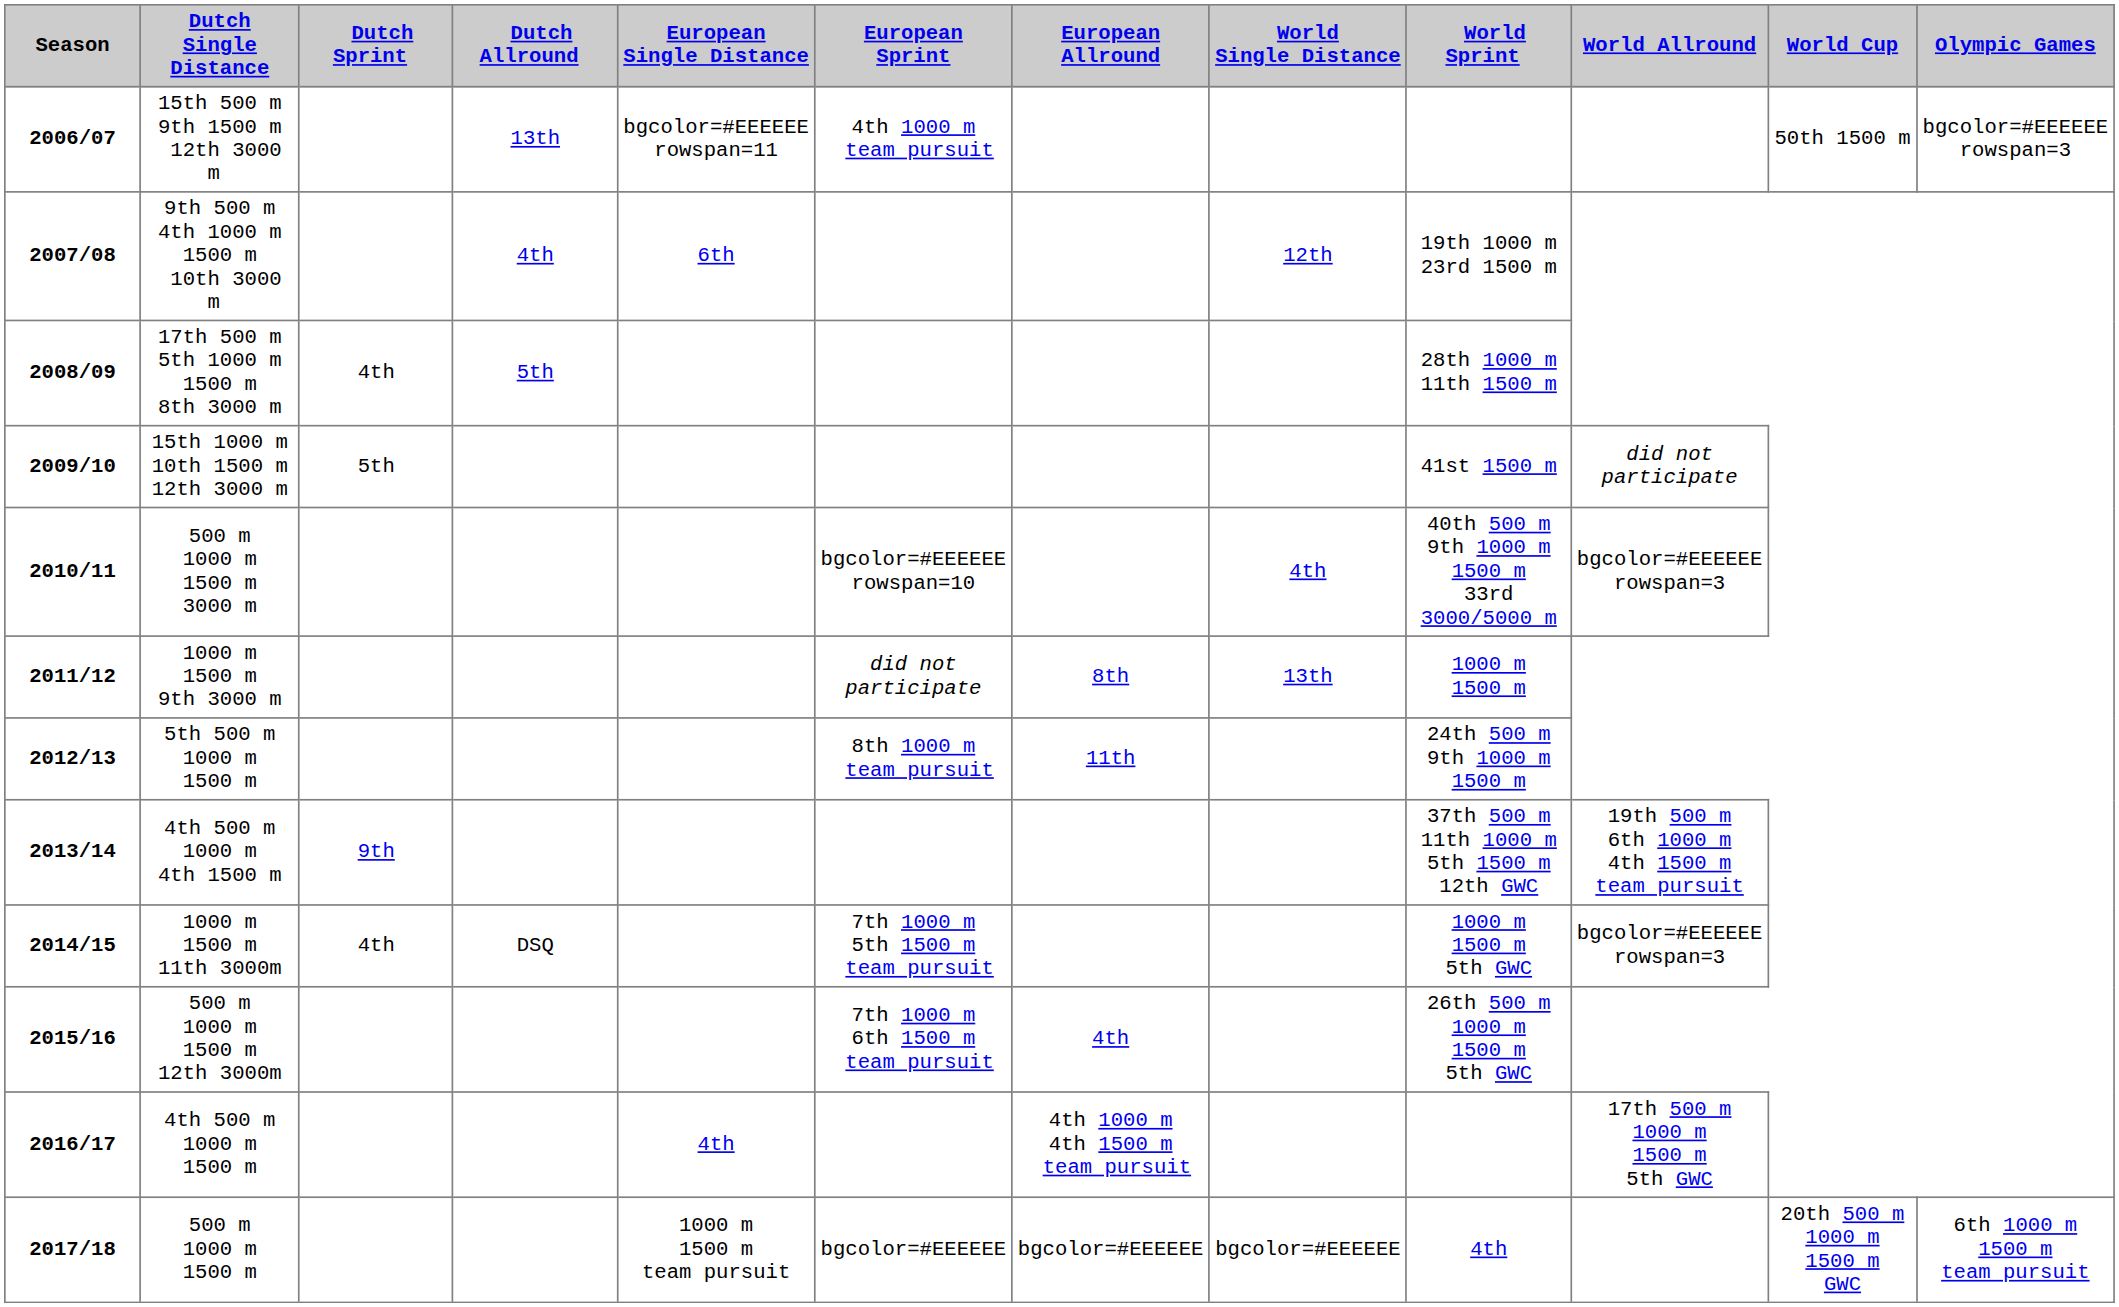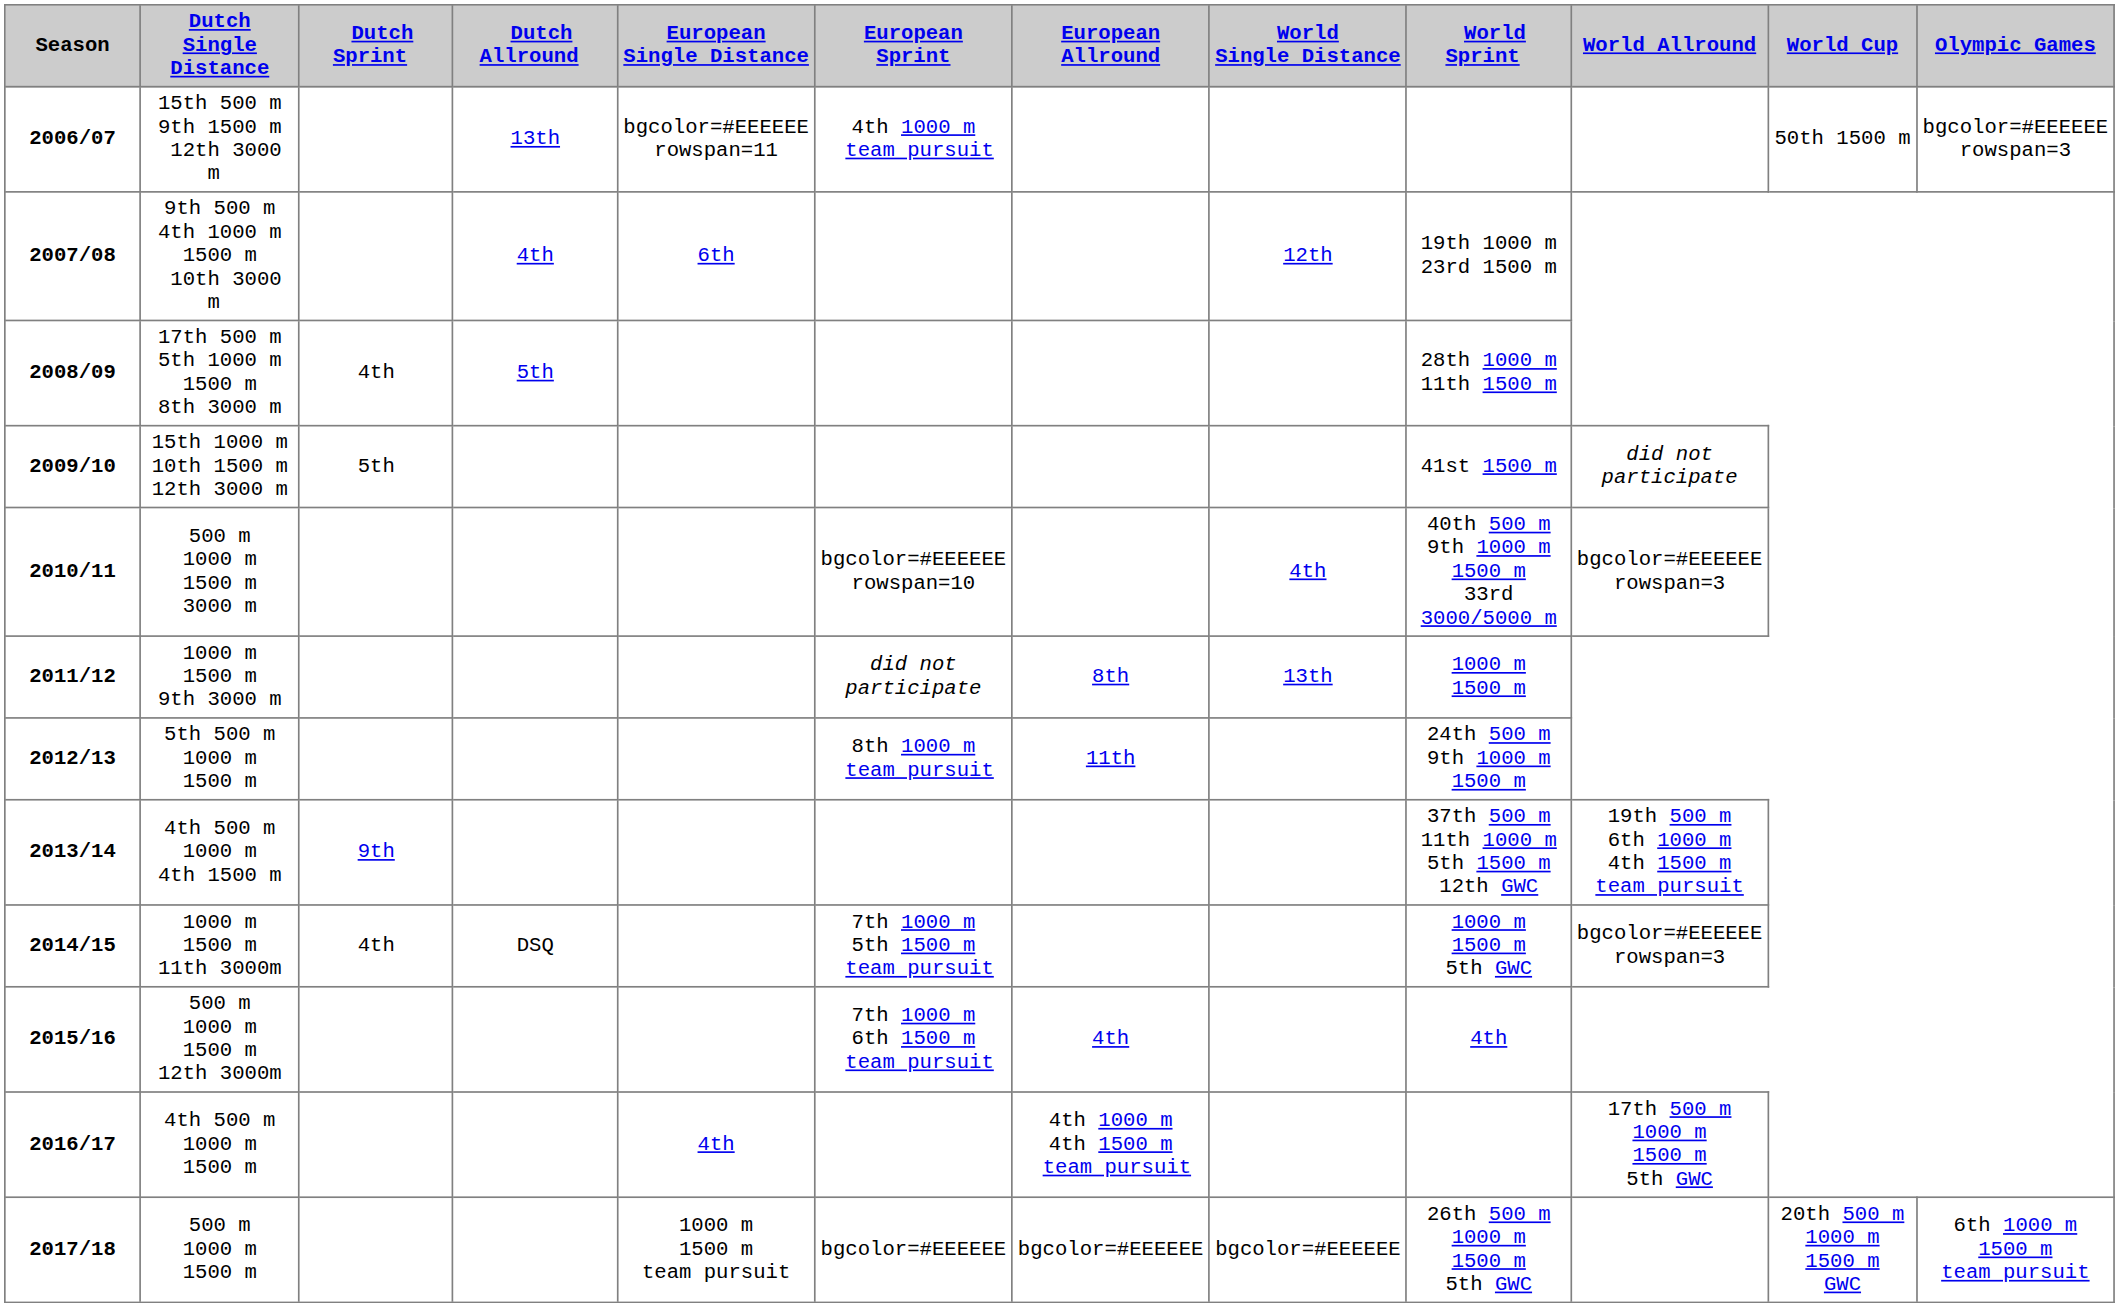(1489, 1039) 26th 500 m 1000 m 1500 m 5th GWC -> (1489, 1039) 4th
(1489, 1250) 4th -> (1489, 1250) 26th 500 m 1000 m 1500 m 5th GWC
